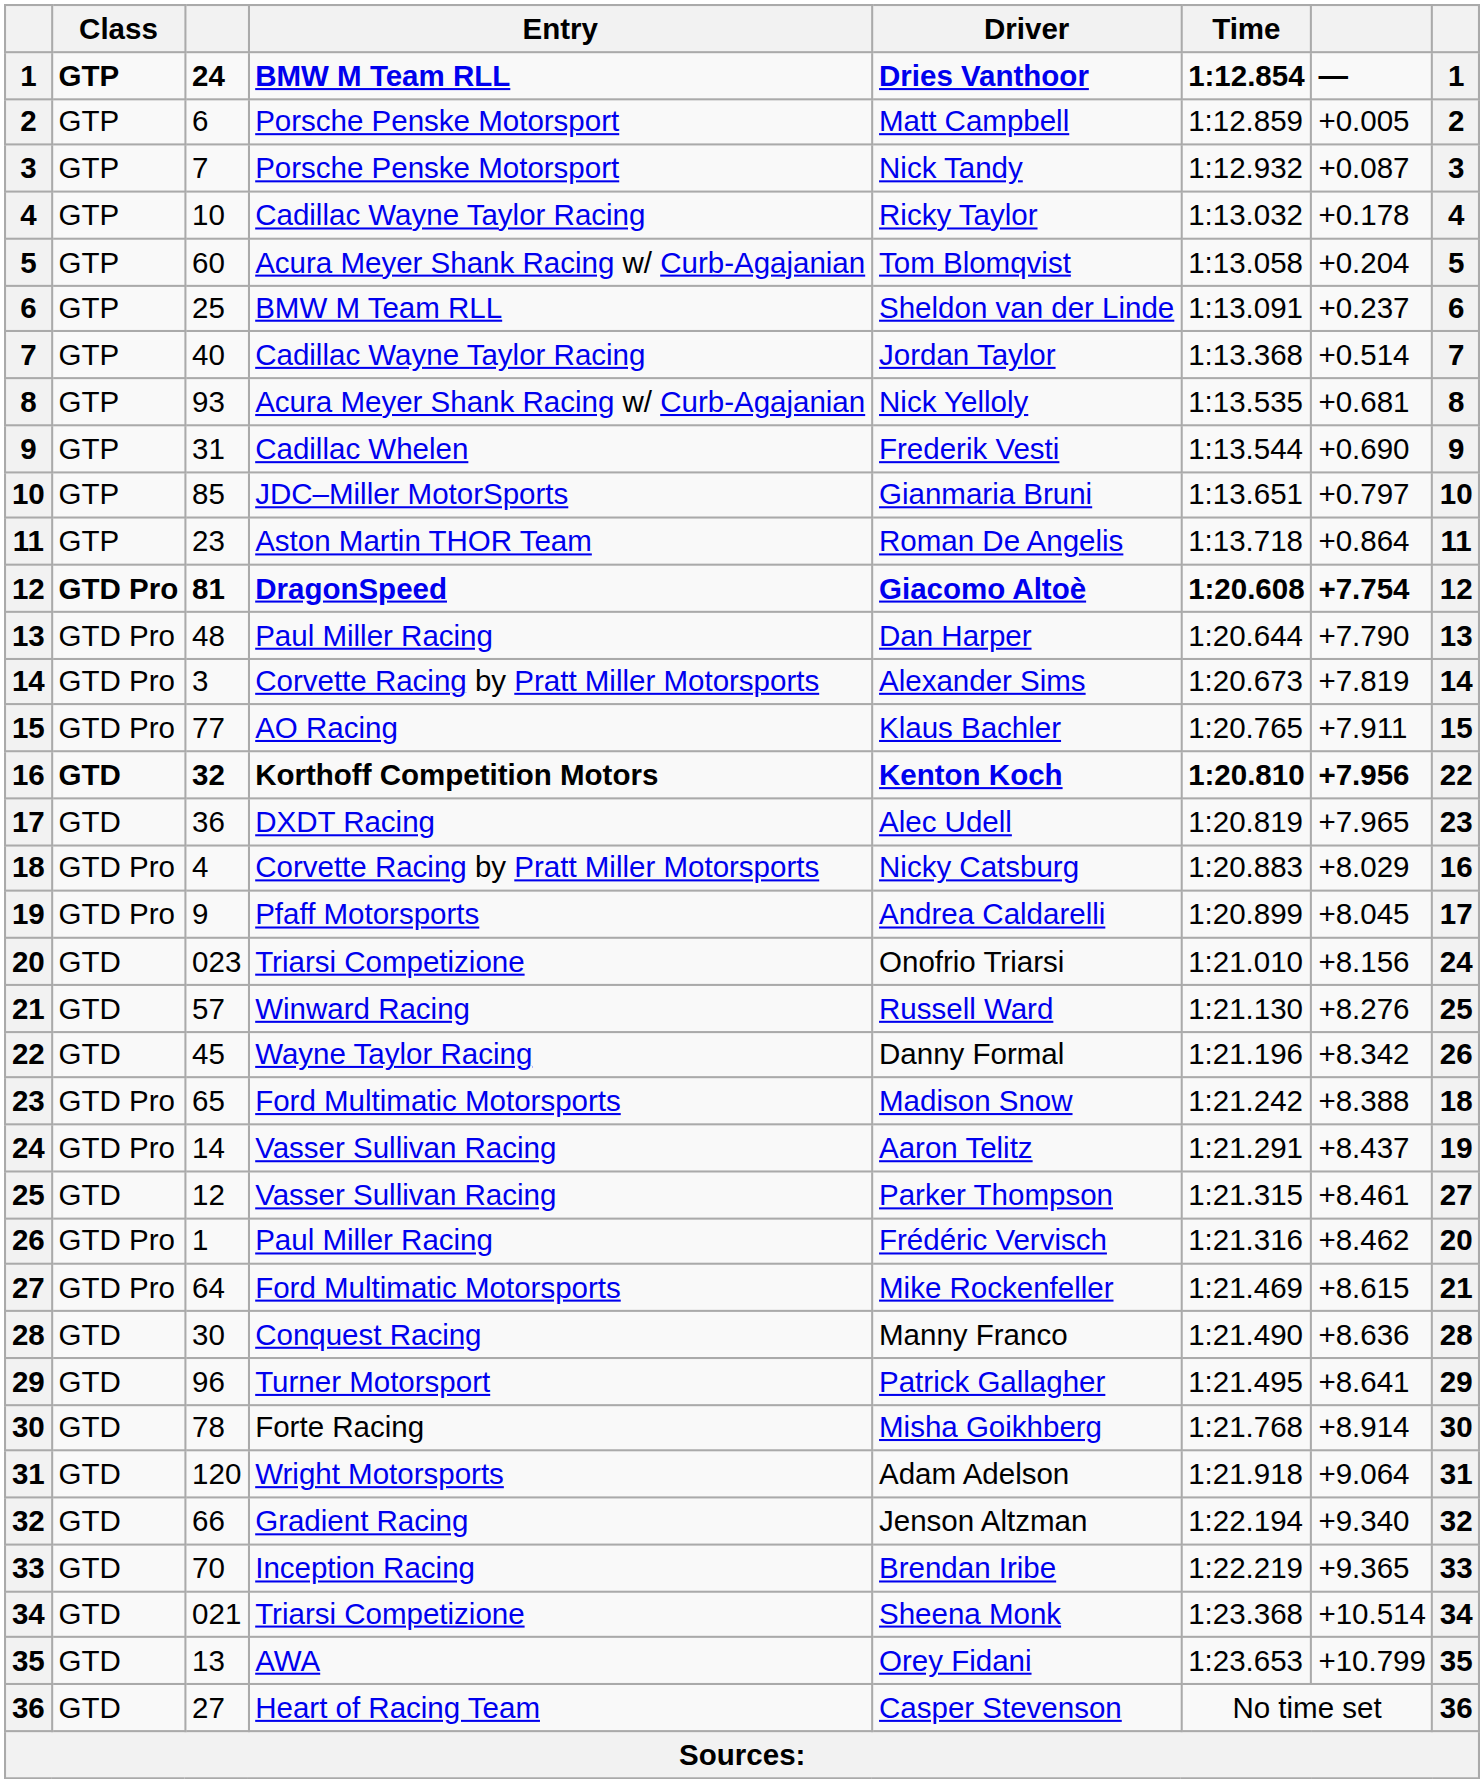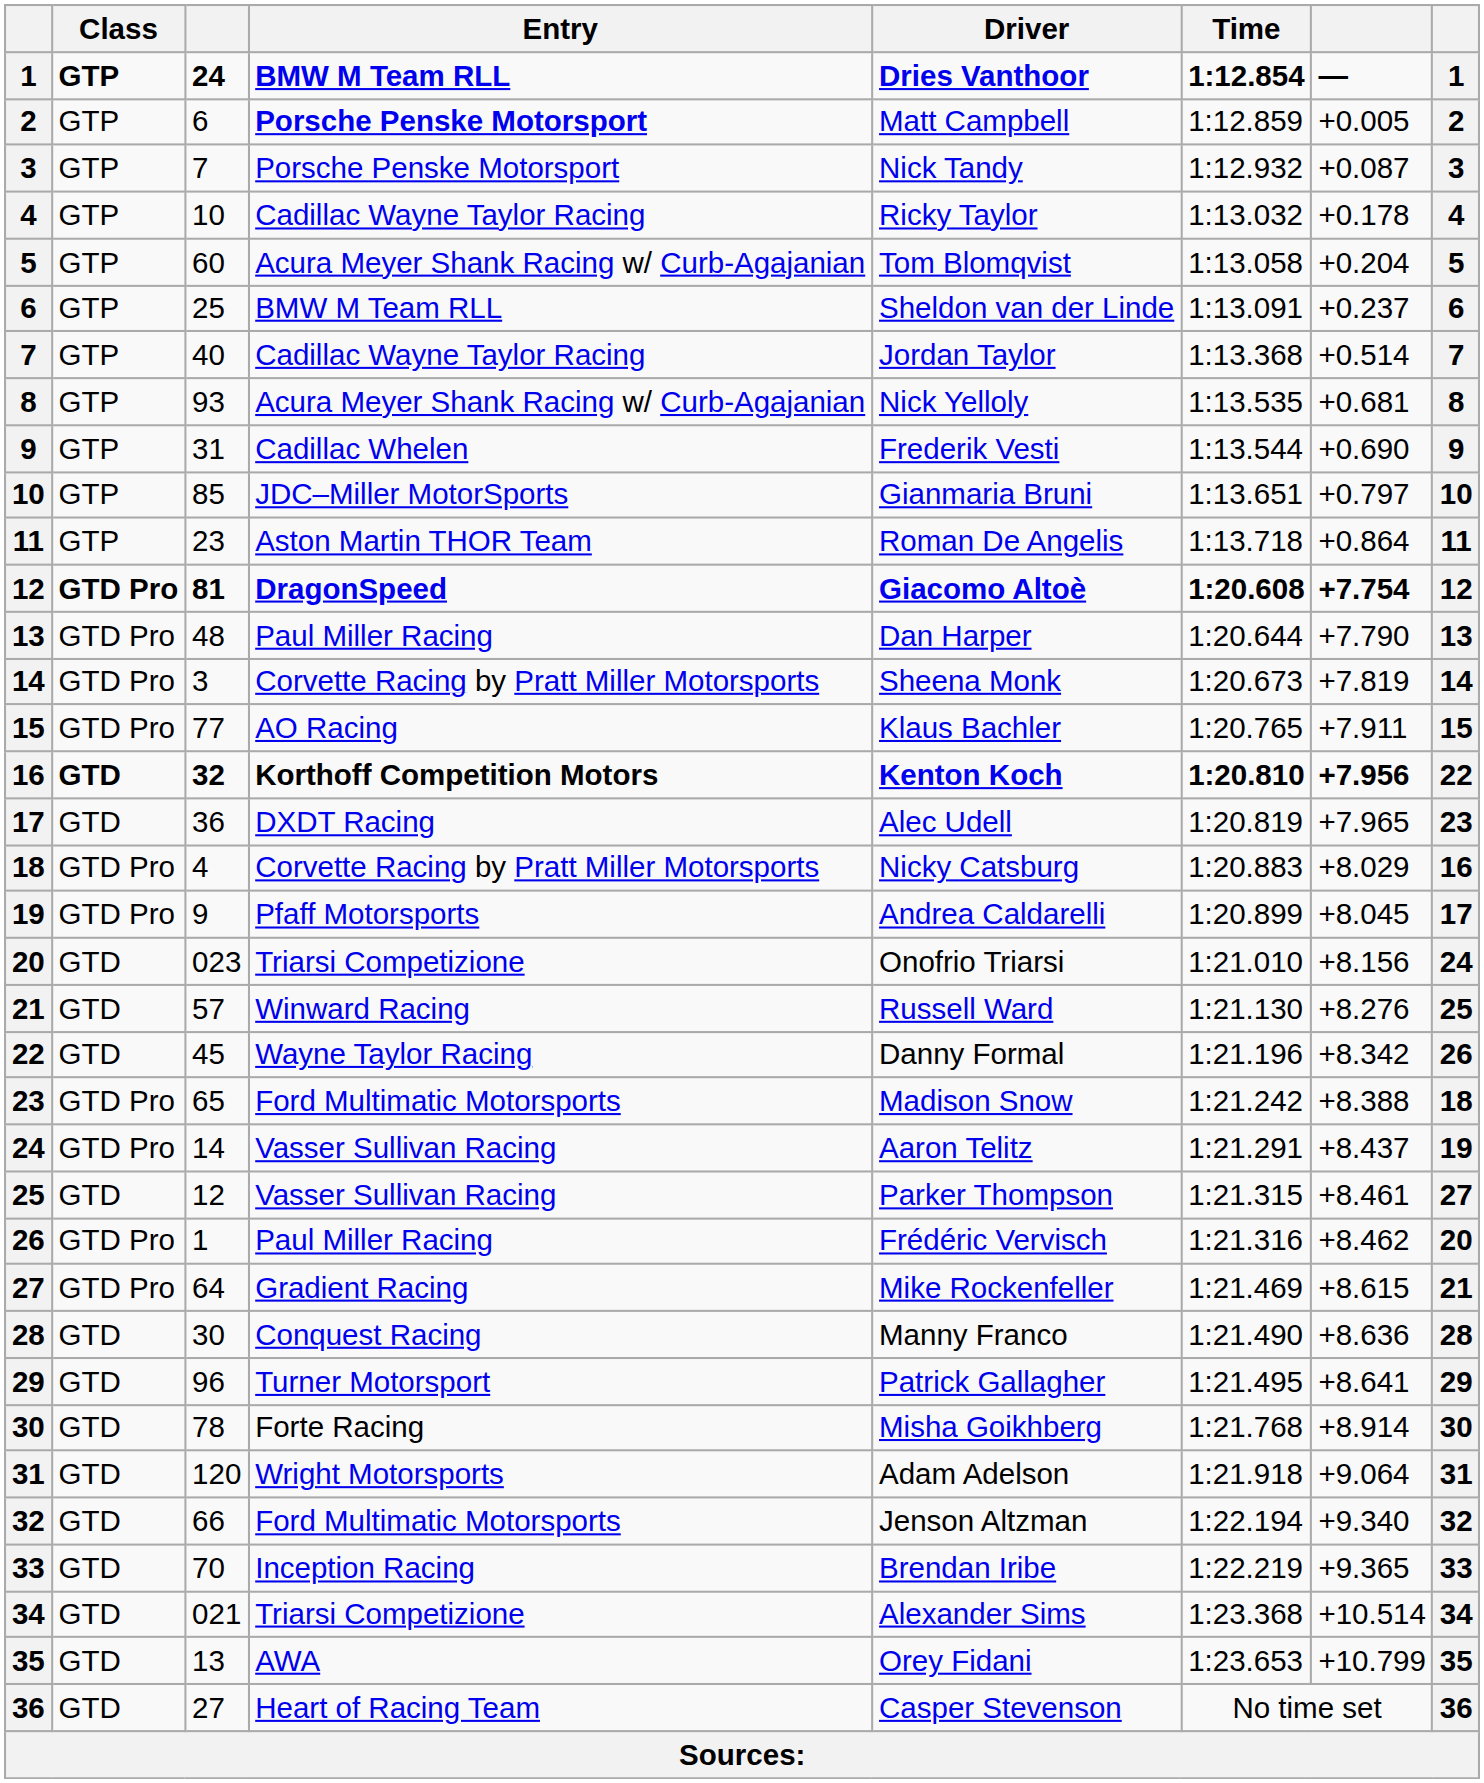(437, 122) normal -> (451, 122) bold
(982, 682) Alexander Sims -> (970, 682) Sheena Monk
(438, 1288) Ford Multimatic Motorsports -> (362, 1288) Gradient Racing
(362, 1521) Gradient Racing -> (438, 1521) Ford Multimatic Motorsports
(970, 1614) Sheena Monk -> (982, 1614) Alexander Sims
